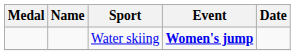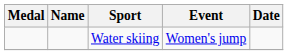(210, 38) bold -> (206, 38) normal
